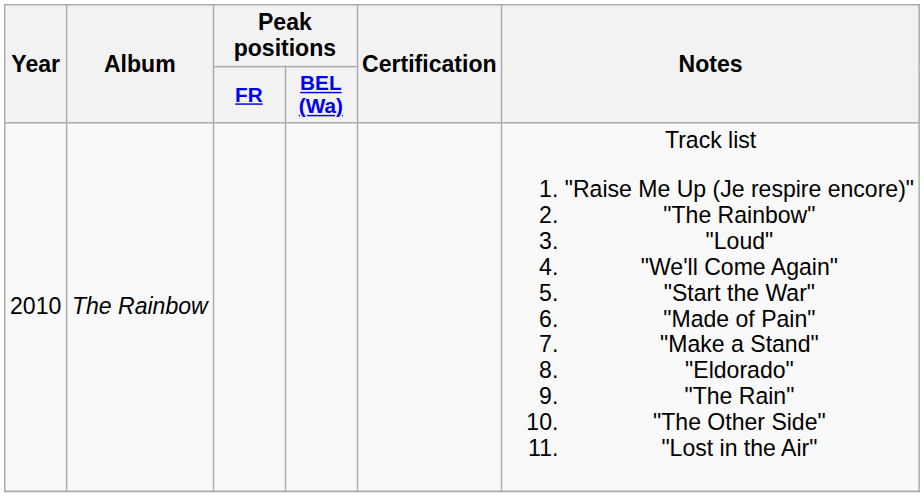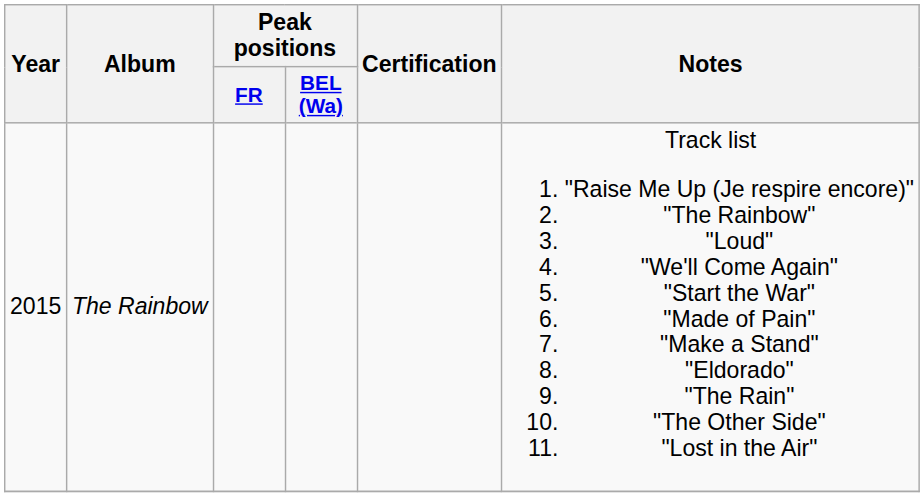(36, 306) 2010 -> (36, 306) 2015
